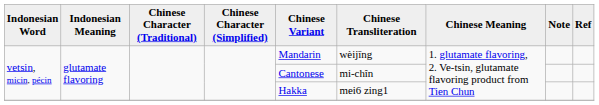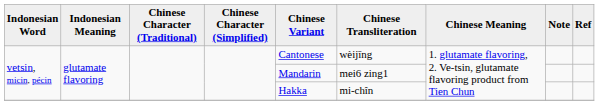(300, 55) Mandarin -> (301, 55) Cantonese
(301, 73) Cantonese -> (300, 73) Mandarin
(356, 73) mi-chîn -> (364, 73) mei6 zing1
(364, 91) mei6 zing1 -> (356, 91) mi-chîn
